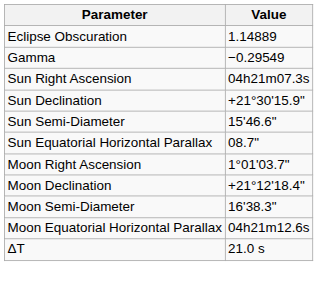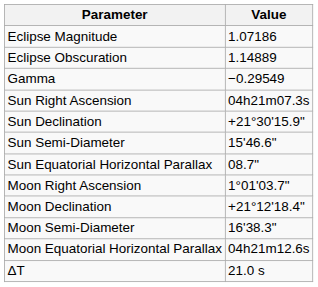+ row: (62, 36)
